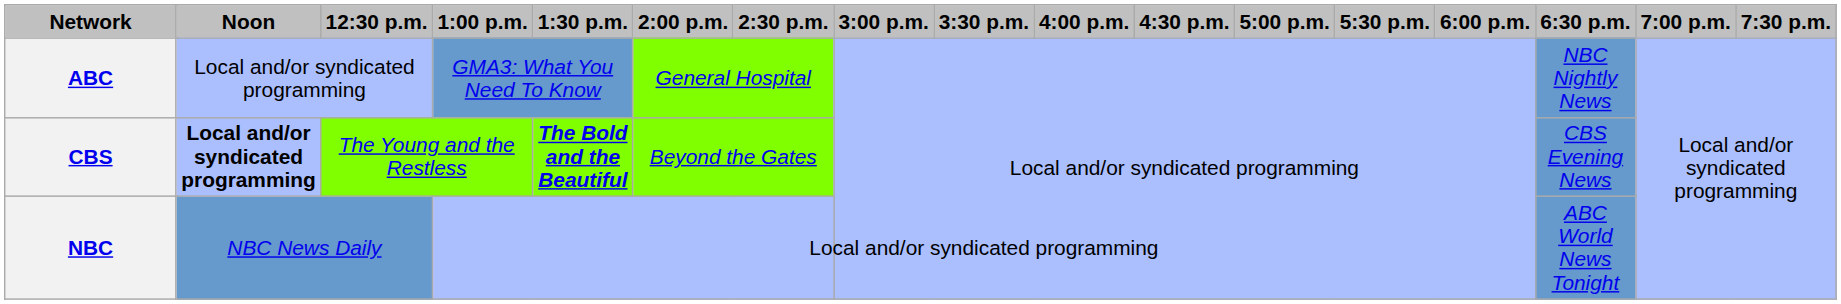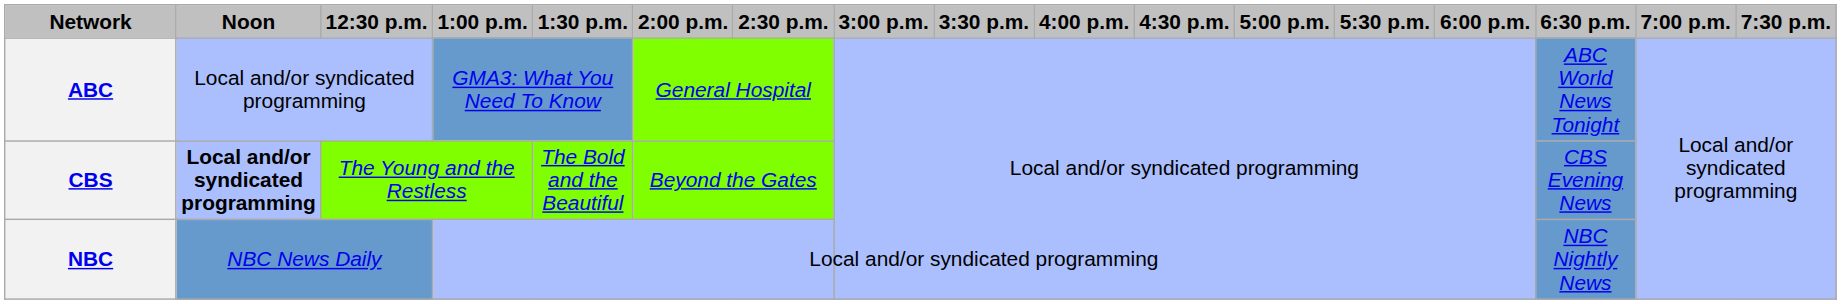(1585, 78) NBC Nightly News -> (1585, 89) ABC World News Tonight
(583, 157) bold -> (583, 180) normal
(1585, 248) ABC World News Tonight -> (1585, 260) NBC Nightly News
